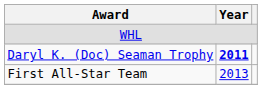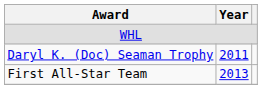(234, 54) bold -> (234, 54) normal
